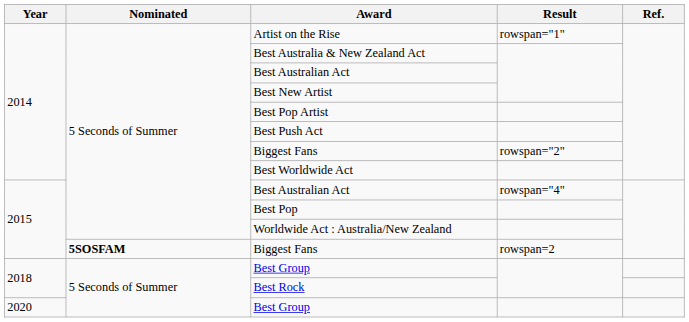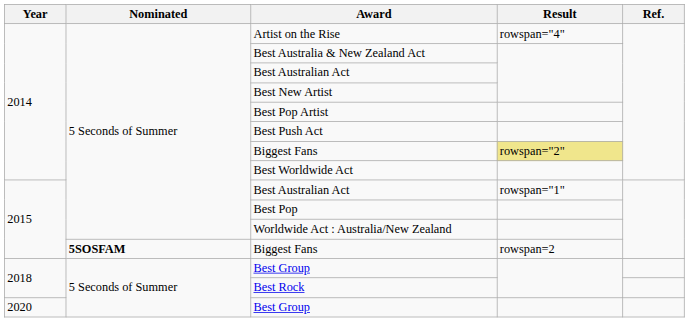(532, 33) rowspan="1" -> (532, 33) rowspan="4"
(532, 151) no background -> (532, 151) khaki background
(532, 190) rowspan="4" -> (532, 190) rowspan="1"
